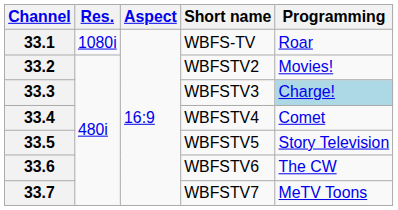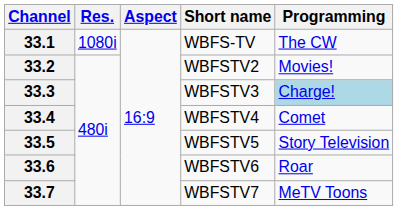(296, 42) Roar -> (308, 42) The CW
(308, 167) The CW -> (296, 167) Roar
